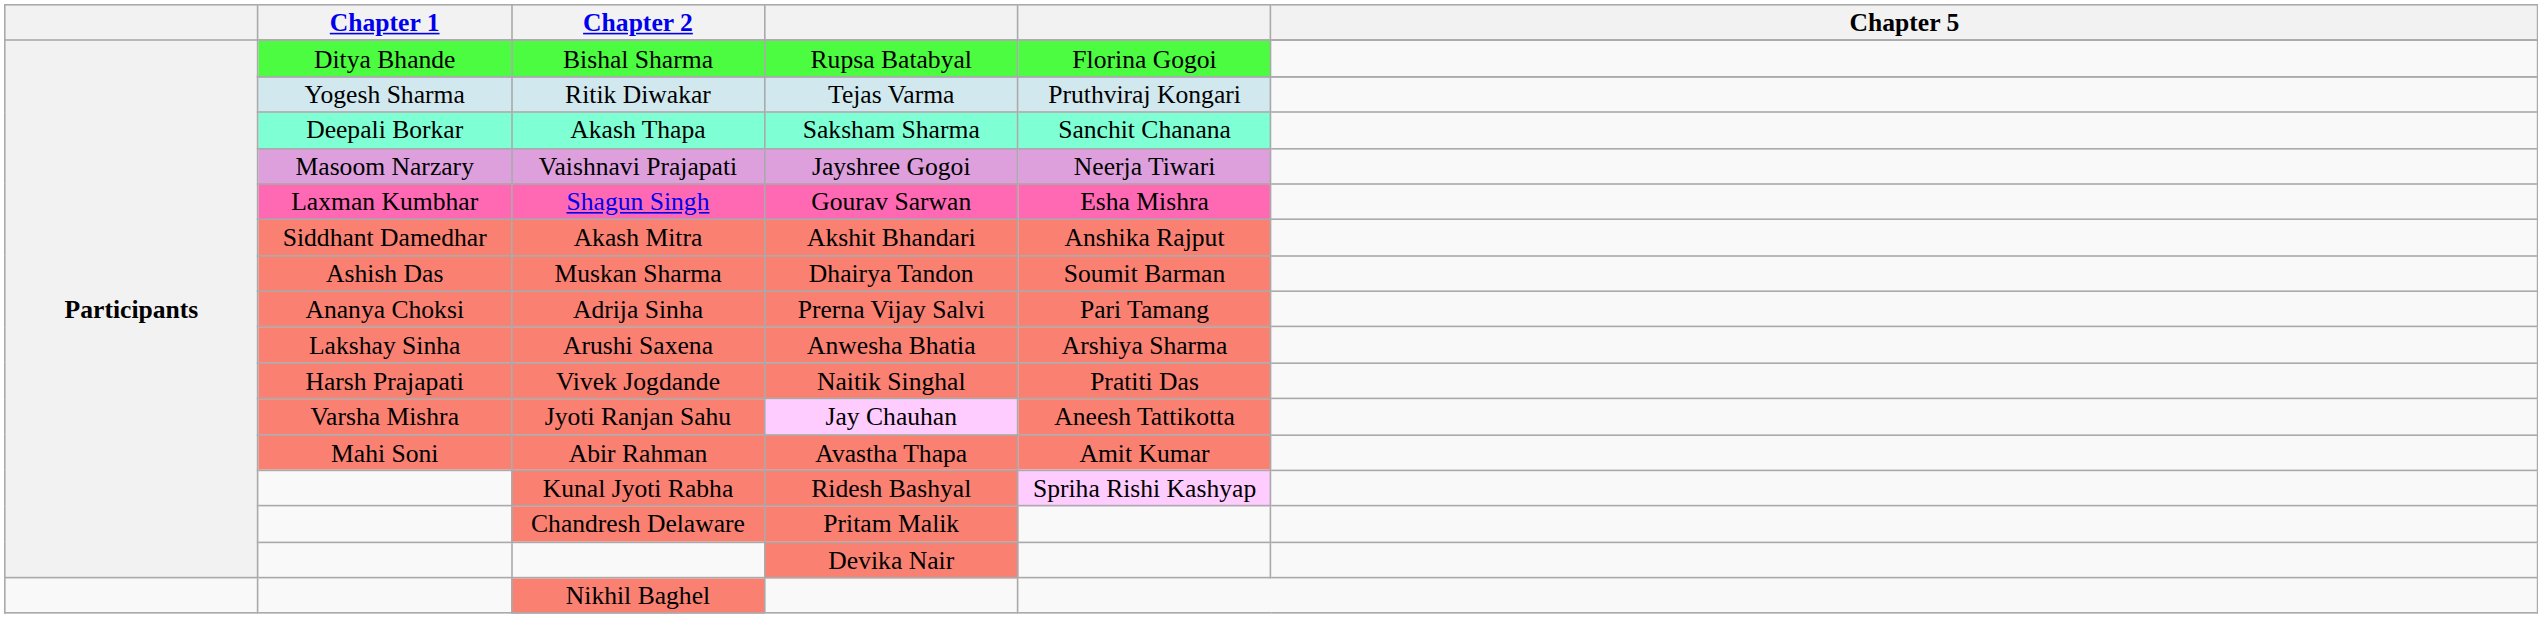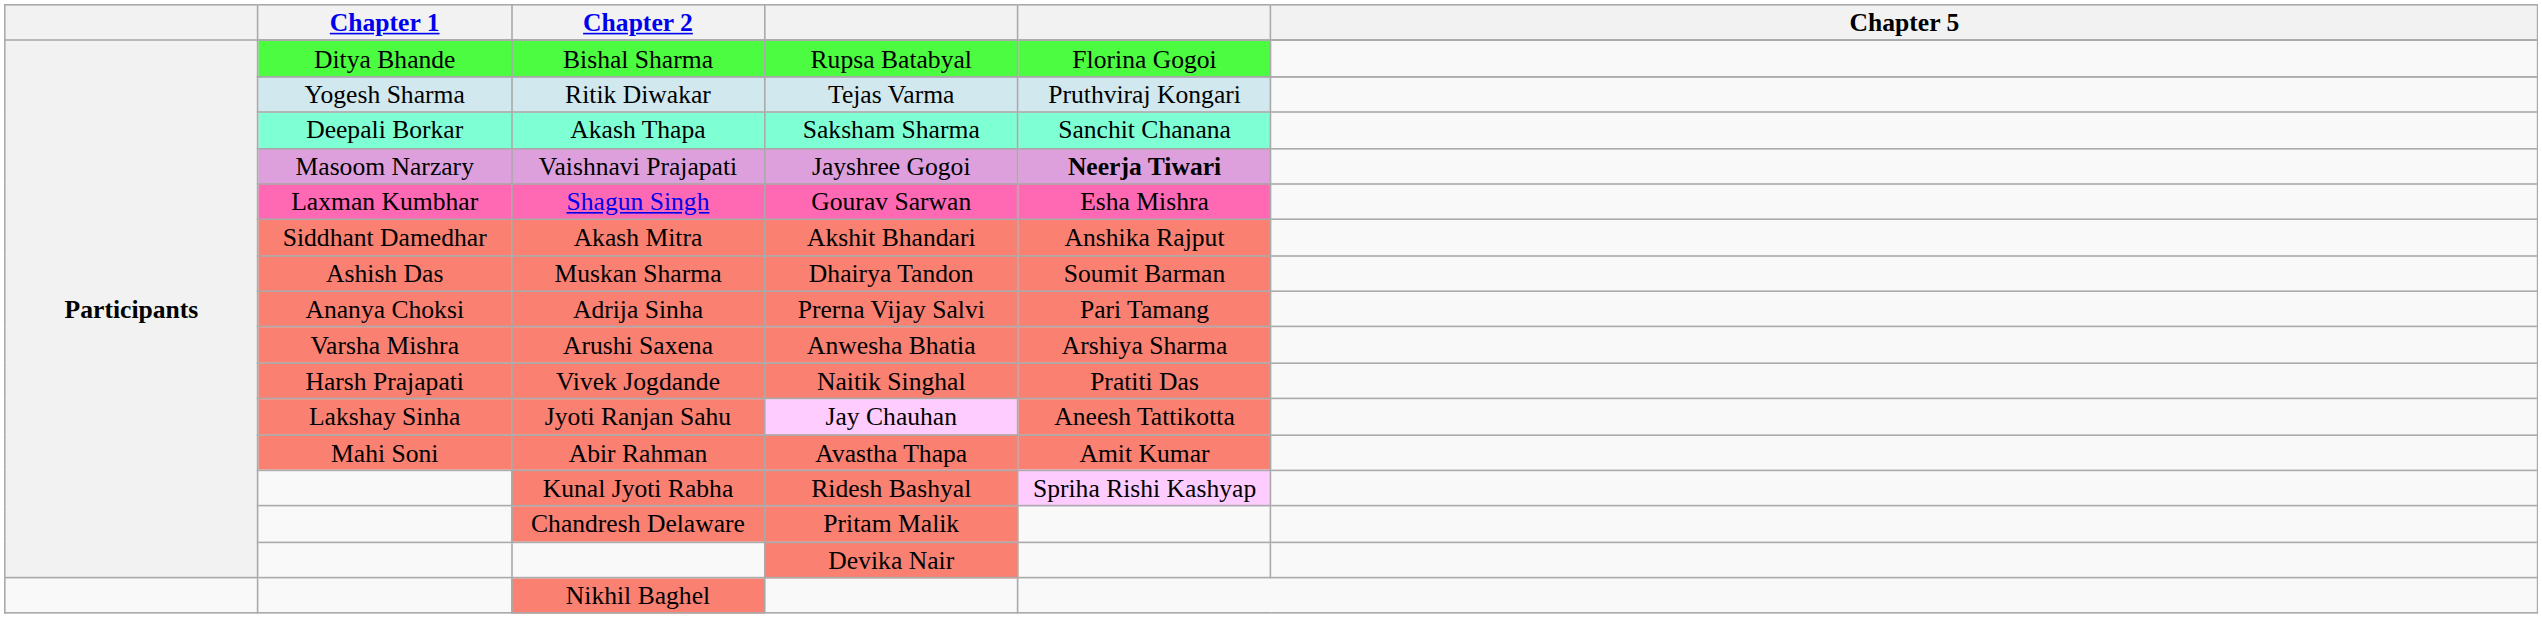(1145, 166) normal -> (1145, 166) bold
(385, 345) Lakshay Sinha -> (385, 345) Varsha Mishra
(385, 416) Varsha Mishra -> (385, 416) Lakshay Sinha
